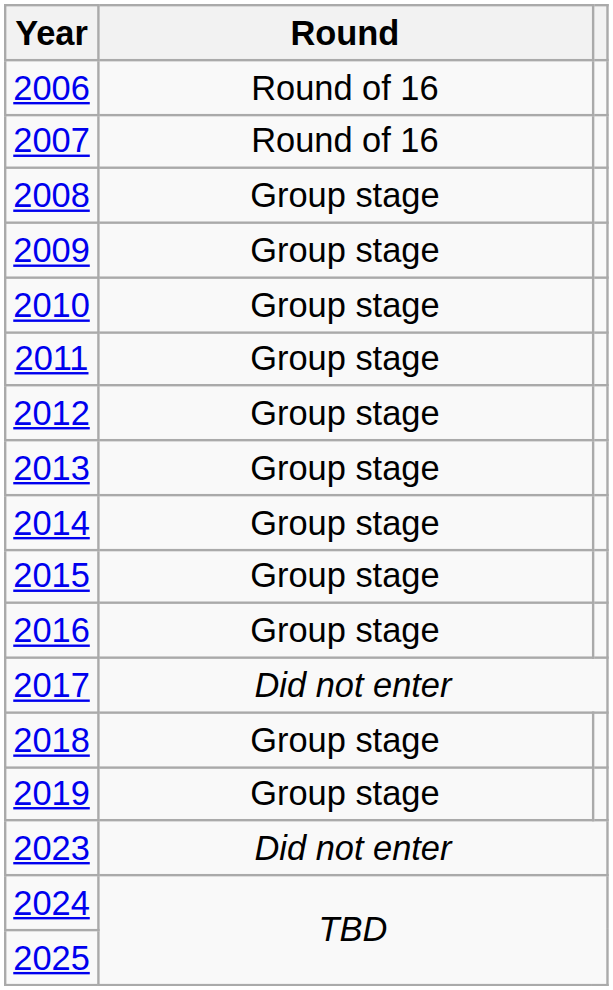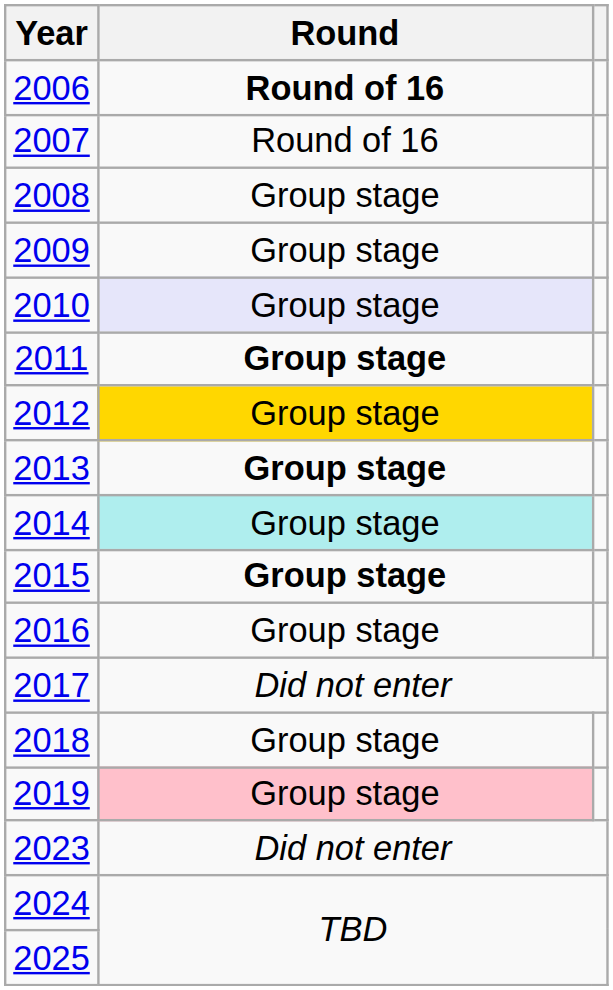(345, 87) normal -> (345, 87) bold
(345, 305) no background -> (345, 305) lavender background
(345, 359) normal -> (345, 359) bold
(345, 413) no background -> (345, 413) gold background
(345, 468) normal -> (345, 468) bold
(345, 522) no background -> (345, 522) paleturquoise background
(345, 576) normal -> (345, 576) bold
(345, 794) no background -> (345, 794) pink background
